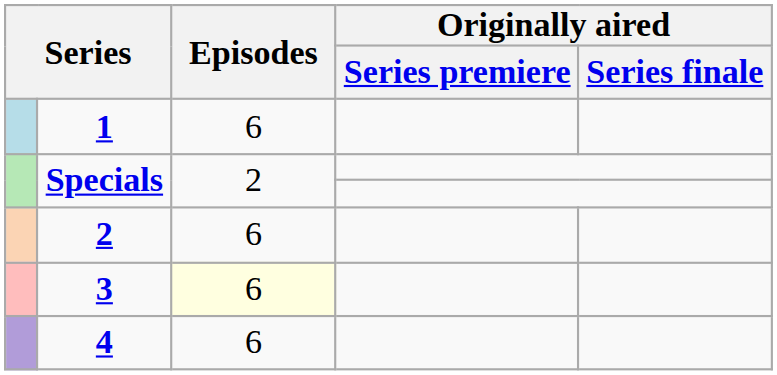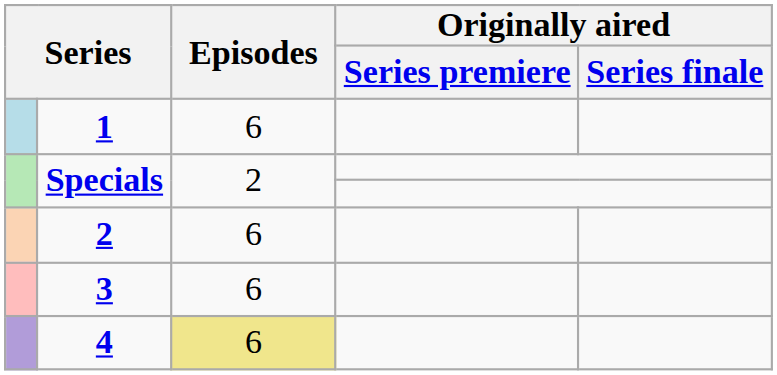(253, 288) lightyellow background -> (253, 288) no background
(253, 342) no background -> (253, 342) khaki background
